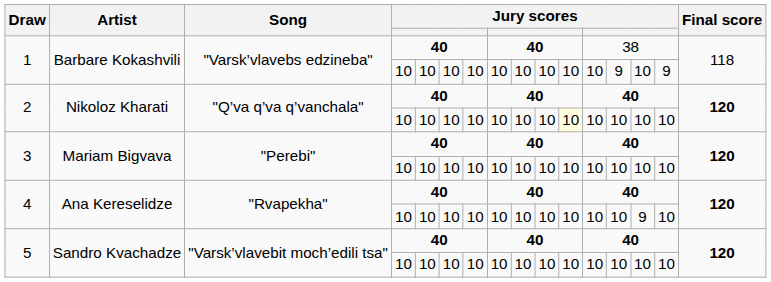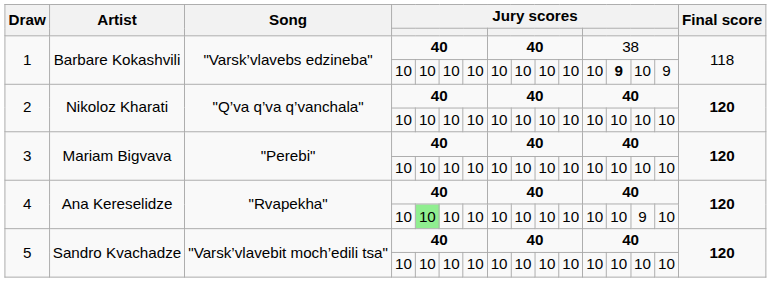(619, 71) normal -> (619, 71) bold
(571, 119) lightyellow background -> (571, 119) no background
(427, 216) no background -> (427, 216) lightgreen background
